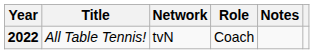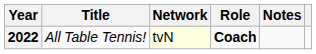(163, 37) no background -> (163, 37) lightyellow background
(234, 37) normal -> (235, 37) bold
